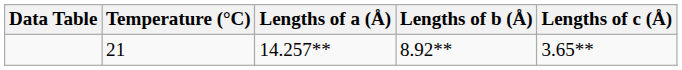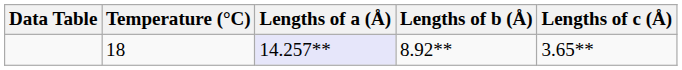(116, 49) 21 -> (116, 49) 18
(295, 49) no background -> (295, 49) lavender background
